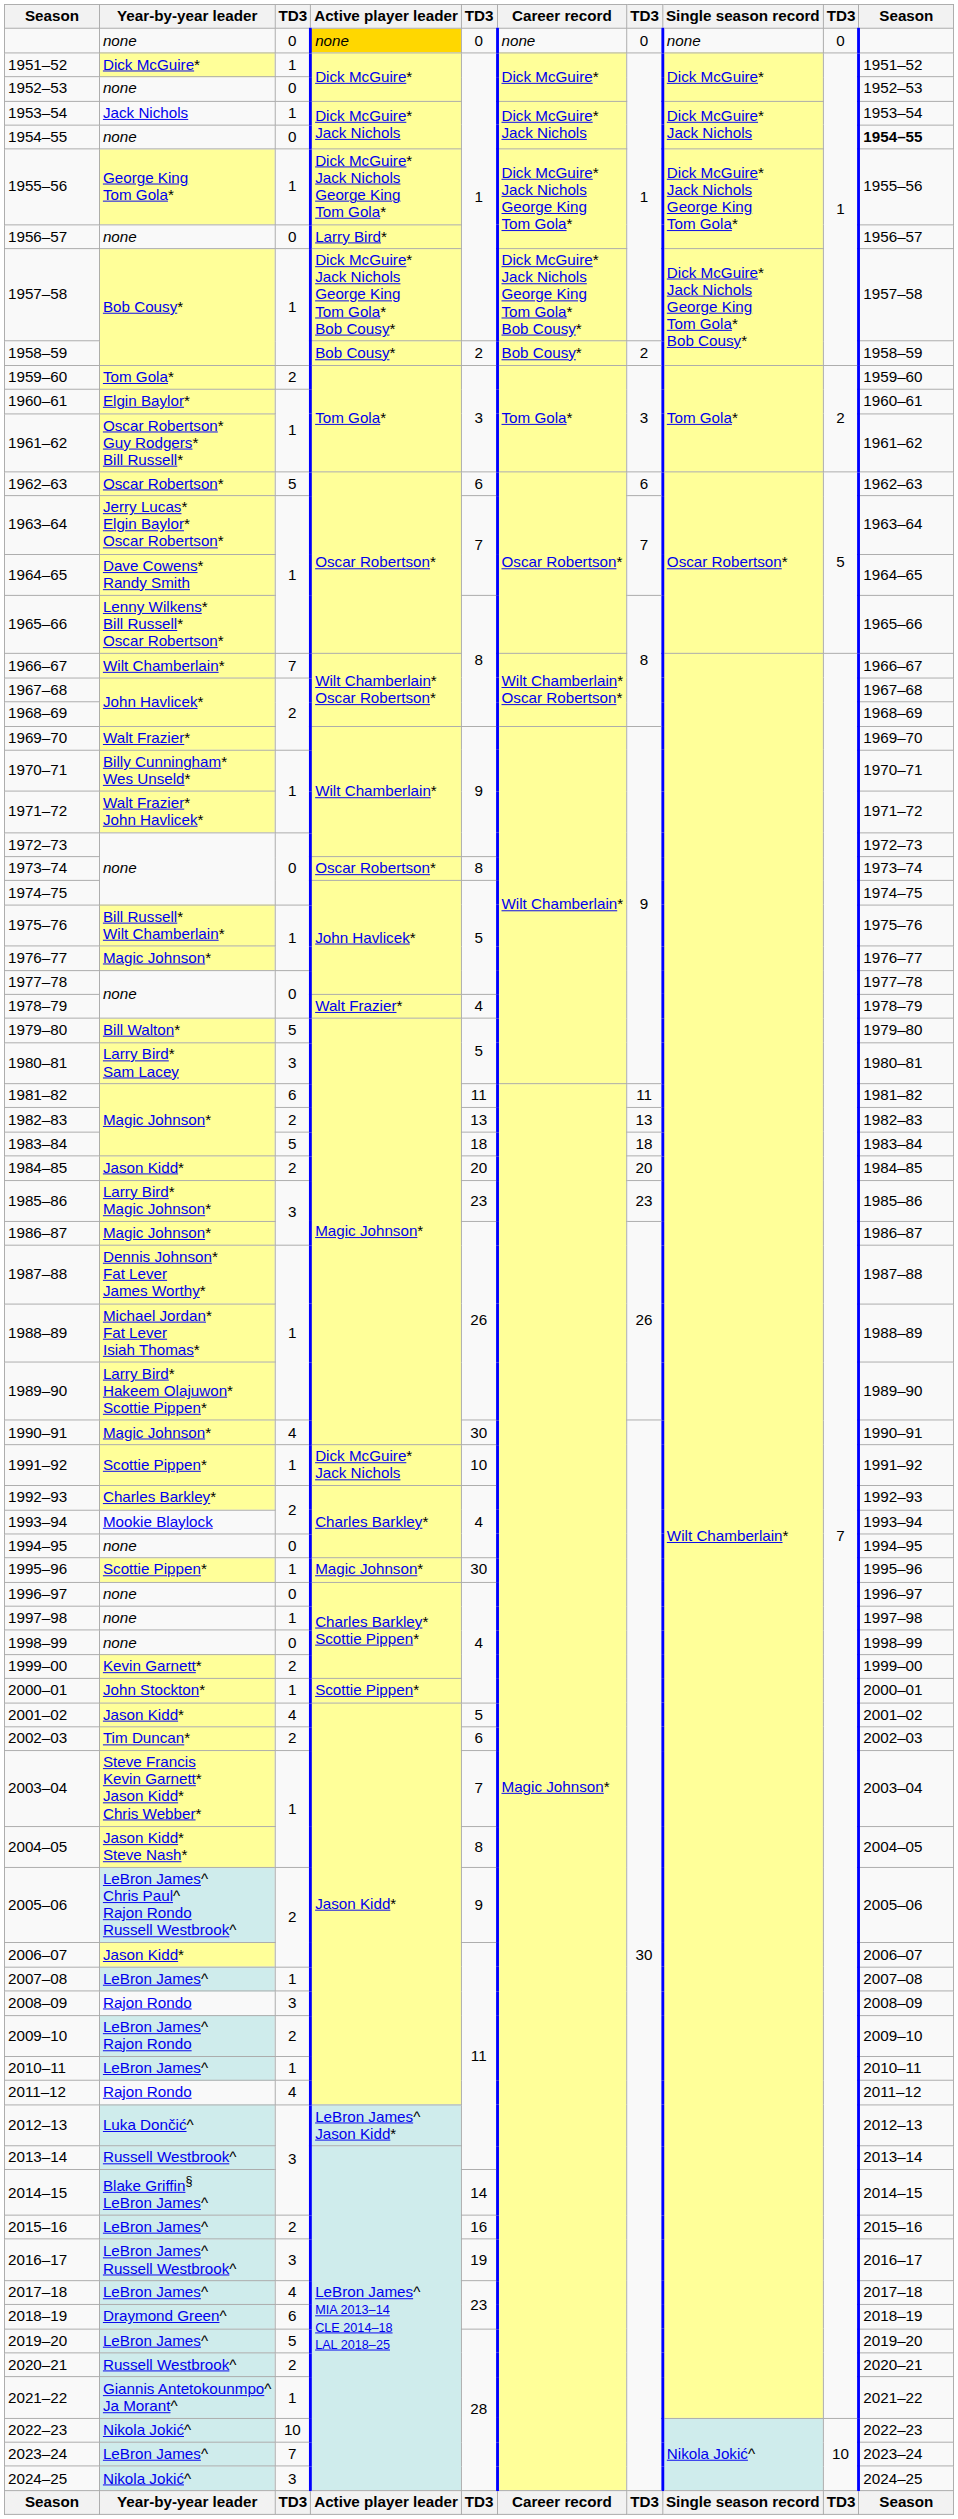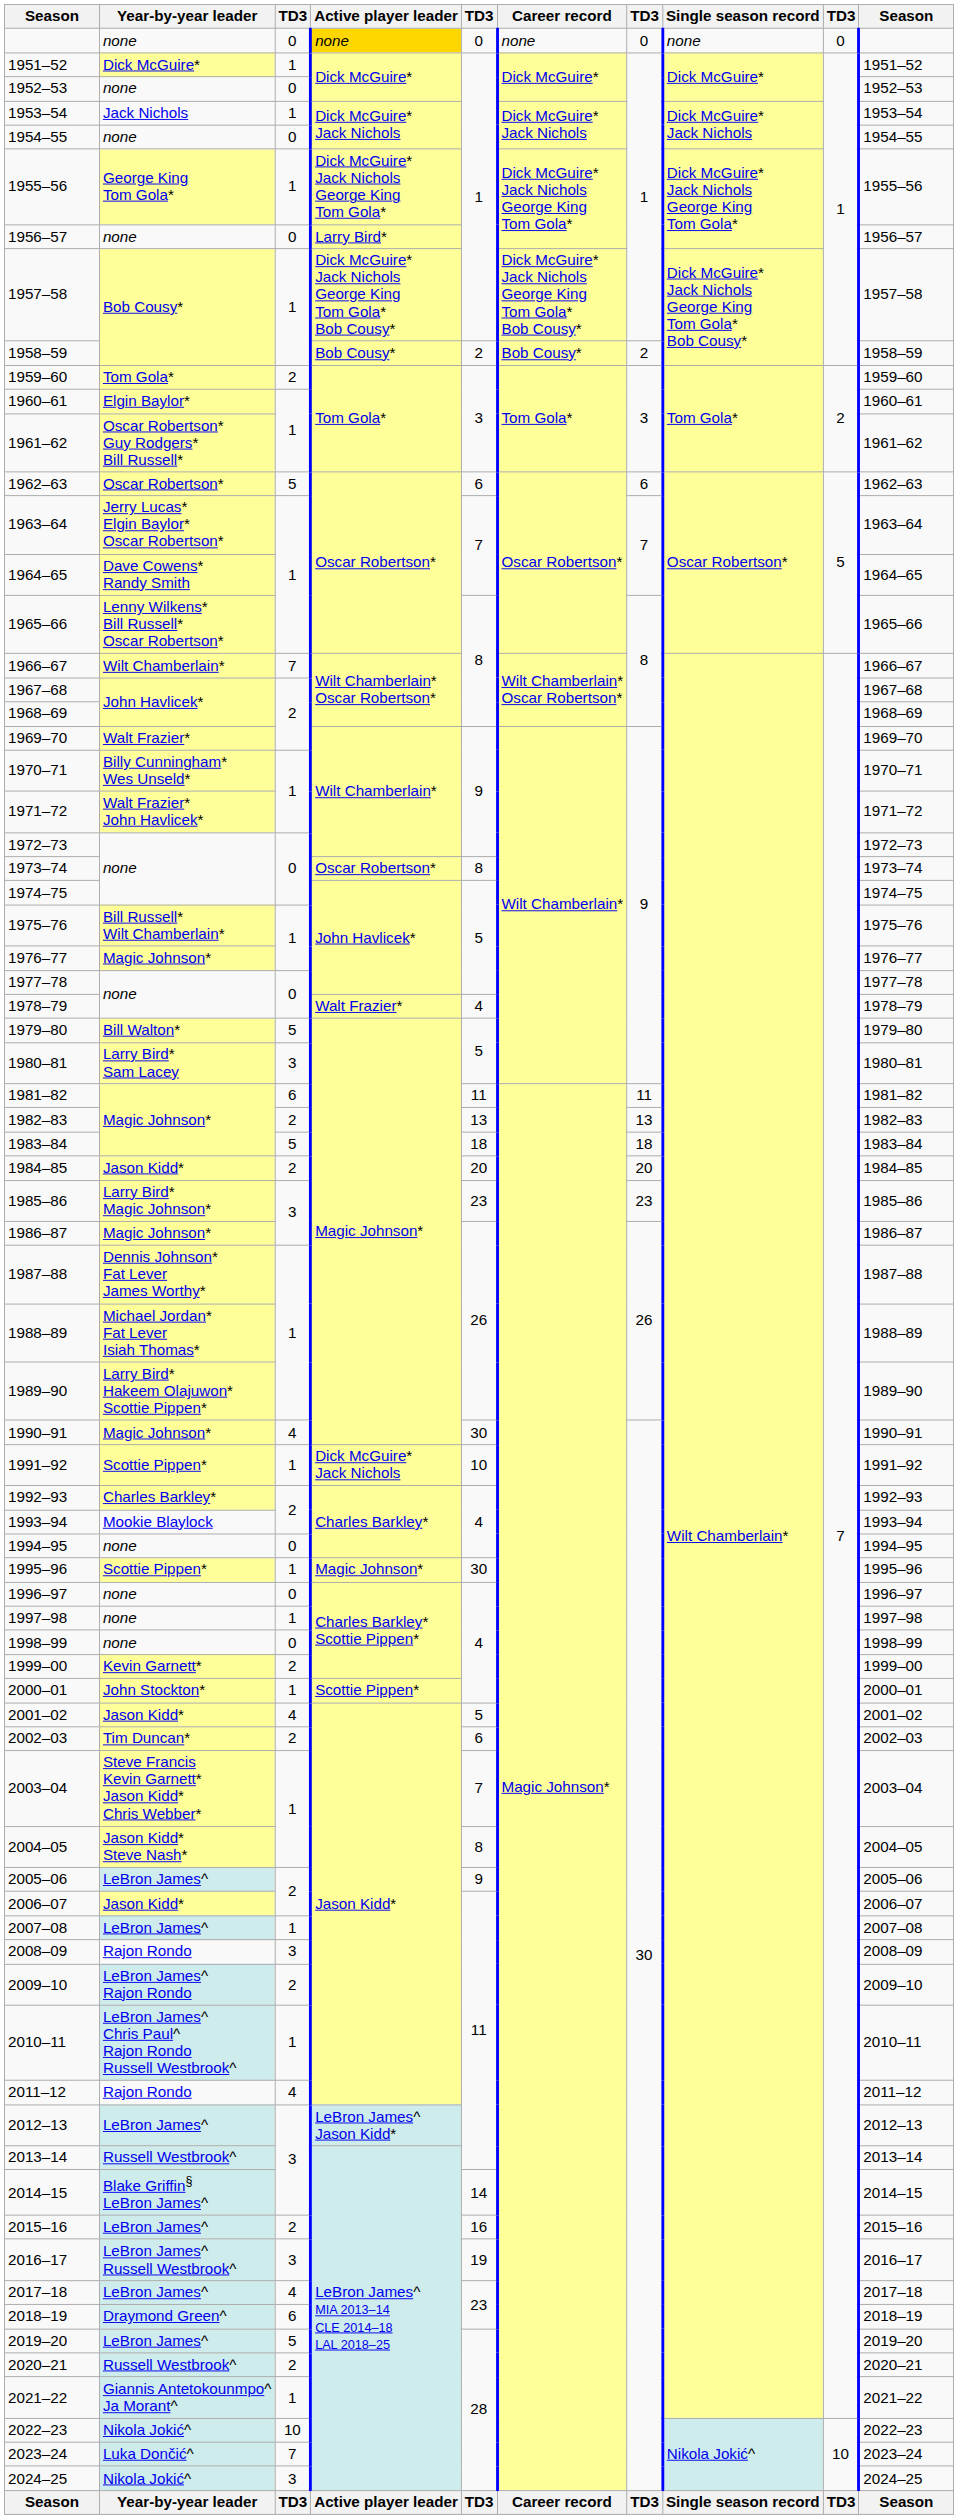(893, 137) bold -> (893, 137) normal
(187, 1905) LeBron James^ Chris Paul^ Rajon Rondo Russell Westbrook^ -> (155, 1879) LeBron James^
(155, 2068) LeBron James^ -> (187, 2042) LeBron James^ Chris Paul^ Rajon Rondo Russell Westbrook^
(148, 2125) Luka Dončić^ -> (155, 2125) LeBron James^
(155, 2454) LeBron James^ -> (148, 2454) Luka Dončić^
